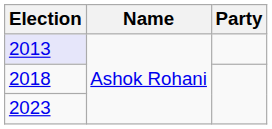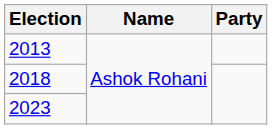(30, 49) lavender background -> (30, 49) no background
